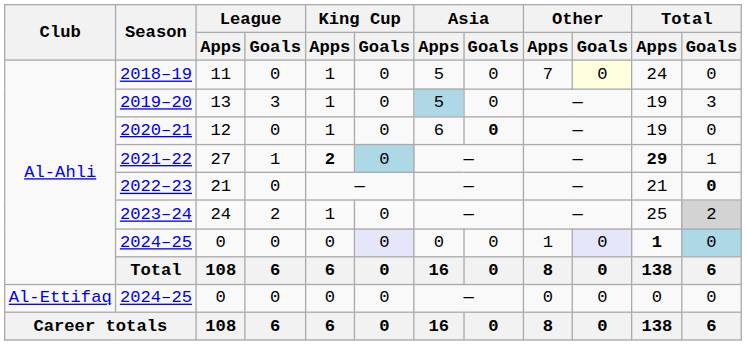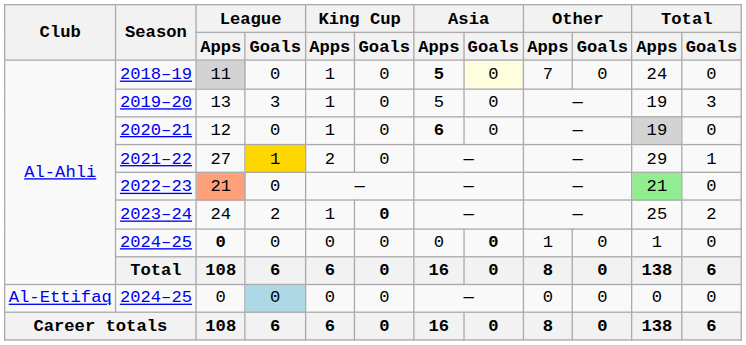(221, 75) no background -> (221, 75) lightgrey background
(439, 75) normal -> (439, 75) bold
(493, 75) no background -> (493, 75) lightyellow background
(602, 75) lightyellow background -> (602, 75) no background
(439, 103) lightblue background -> (439, 103) no background
(439, 131) normal -> (439, 131) bold
(493, 131) bold -> (493, 131) normal
(657, 131) no background -> (657, 131) lightgrey background
(275, 158) no background -> (275, 158) gold background
(330, 158) bold -> (330, 158) normal
(384, 158) lightblue background -> (384, 158) no background
(657, 158) bold -> (657, 158) normal
(221, 186) no background -> (221, 186) lightsalmon background
(657, 186) no background -> (657, 186) lightgreen background
(711, 186) bold -> (711, 186) normal
(384, 214) normal -> (384, 214) bold
(711, 214) lightgrey background -> (711, 214) no background
(221, 242) normal -> (221, 242) bold
(384, 242) lavender background -> (384, 242) no background
(493, 242) normal -> (493, 242) bold
(602, 242) lavender background -> (602, 242) no background
(657, 242) bold -> (657, 242) normal
(711, 242) lightblue background -> (711, 242) no background
(275, 298) no background -> (275, 298) lightblue background
